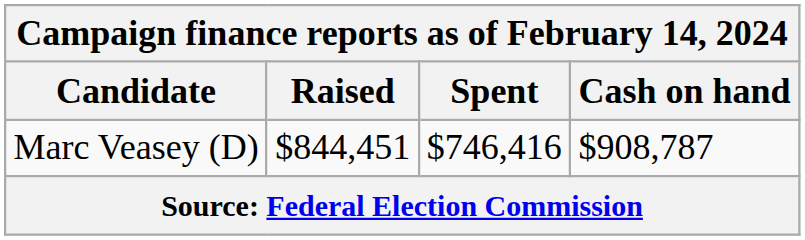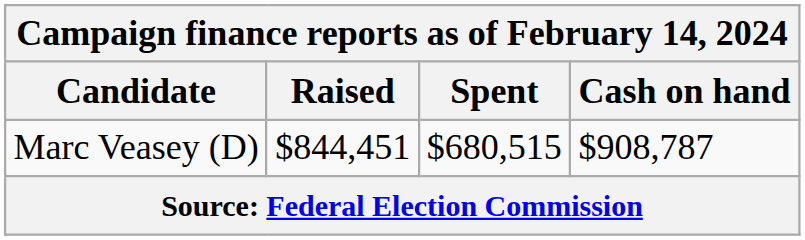(494, 147) $746,416 -> (494, 147) $680,515
